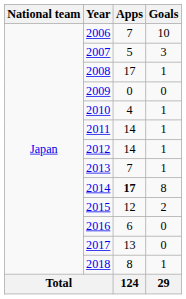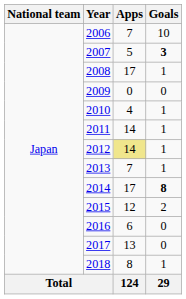(164, 52) normal -> (164, 52) bold
(130, 149) no background -> (130, 149) khaki background
(130, 187) bold -> (130, 187) normal
(164, 187) normal -> (164, 187) bold
